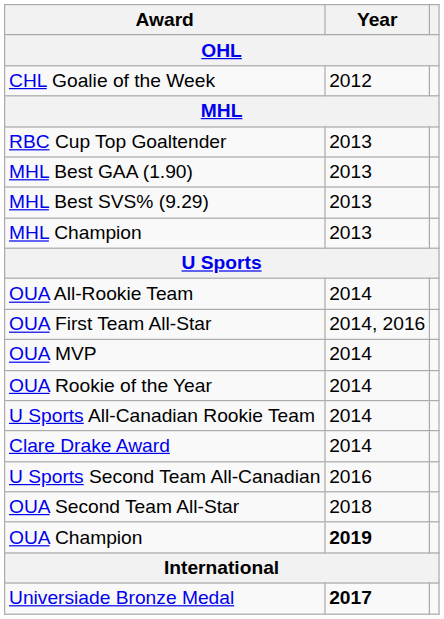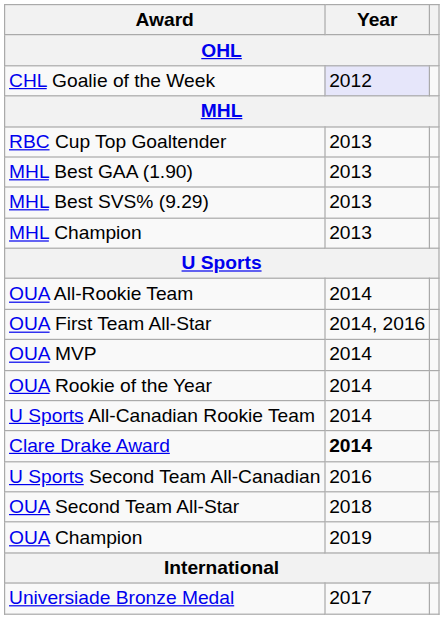(351, 80) no background -> (351, 80) lavender background
(351, 446) normal -> (351, 446) bold
(351, 537) bold -> (351, 537) normal
(351, 598) bold -> (351, 598) normal
